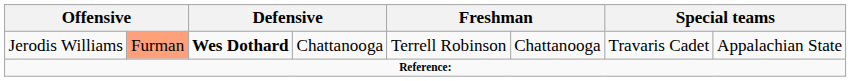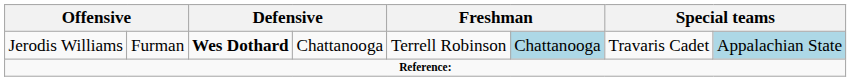(158, 45) lightsalmon background -> (158, 45) no background
(557, 45) no background -> (557, 45) lightblue background
(780, 45) no background -> (780, 45) lightblue background
